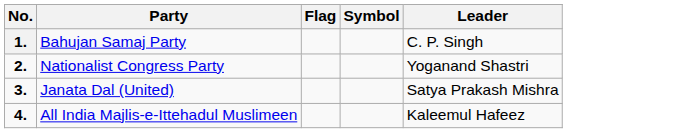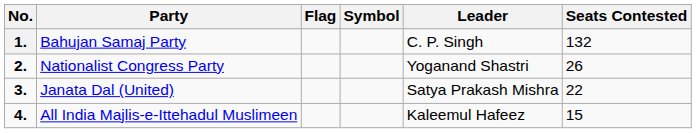+ column: (626, 16)
